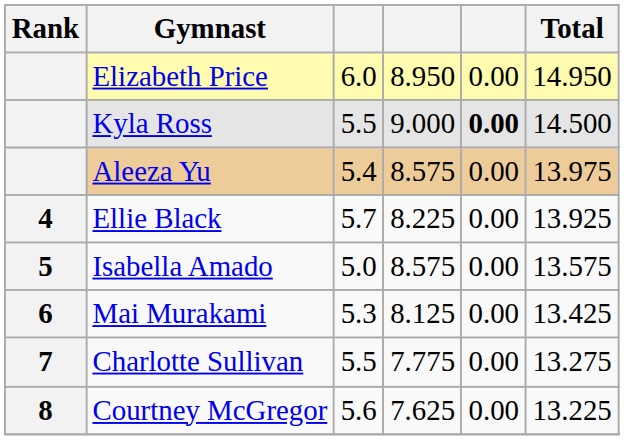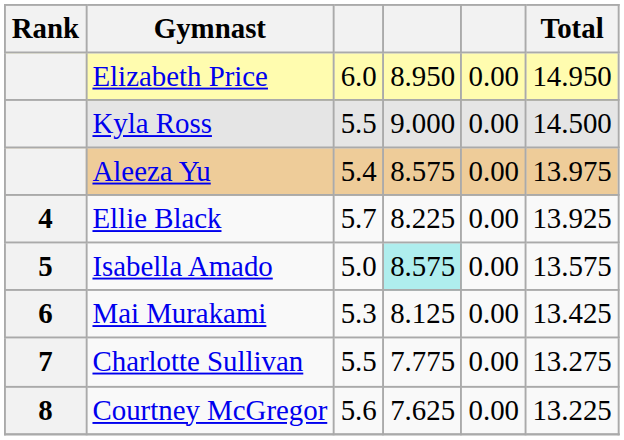(494, 123) bold -> (494, 123) normal
(423, 266) no background -> (423, 266) paleturquoise background
